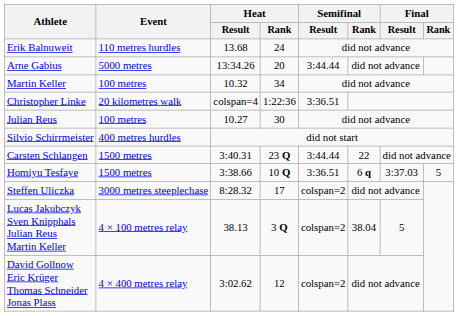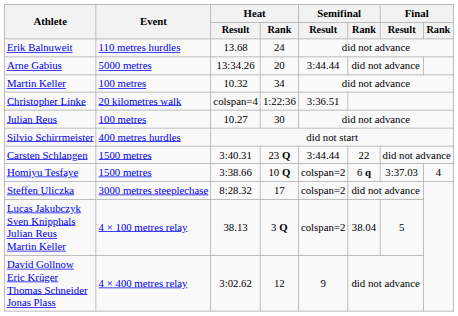(323, 173) 3:36.51 -> (323, 173) colspan=2
(438, 173) 5 -> (438, 173) 4
(323, 283) colspan=2 -> (323, 283) 9
